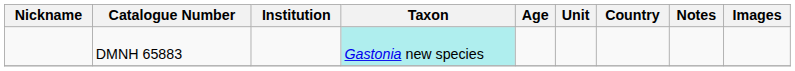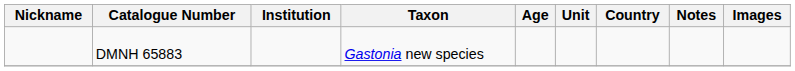(414, 54) paleturquoise background -> (414, 54) no background
